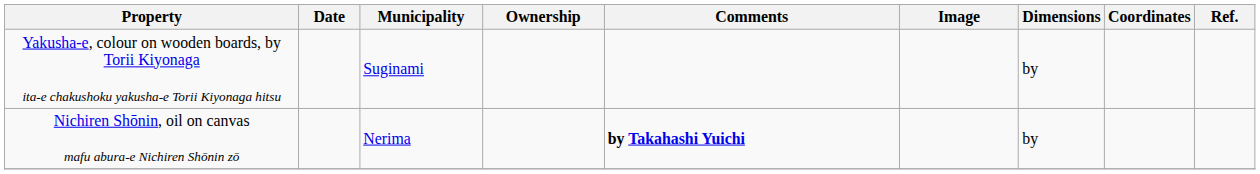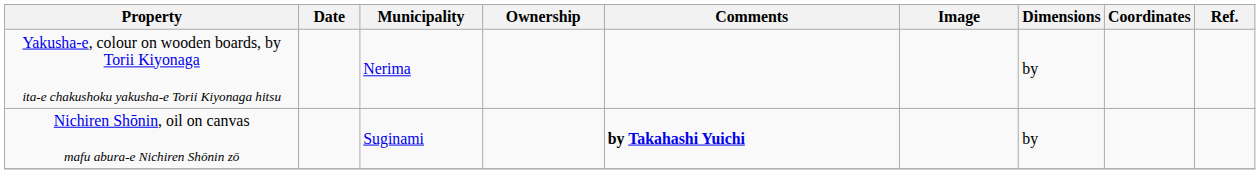(394, 68) Suginami -> (387, 68) Nerima
(387, 138) Nerima -> (394, 138) Suginami
